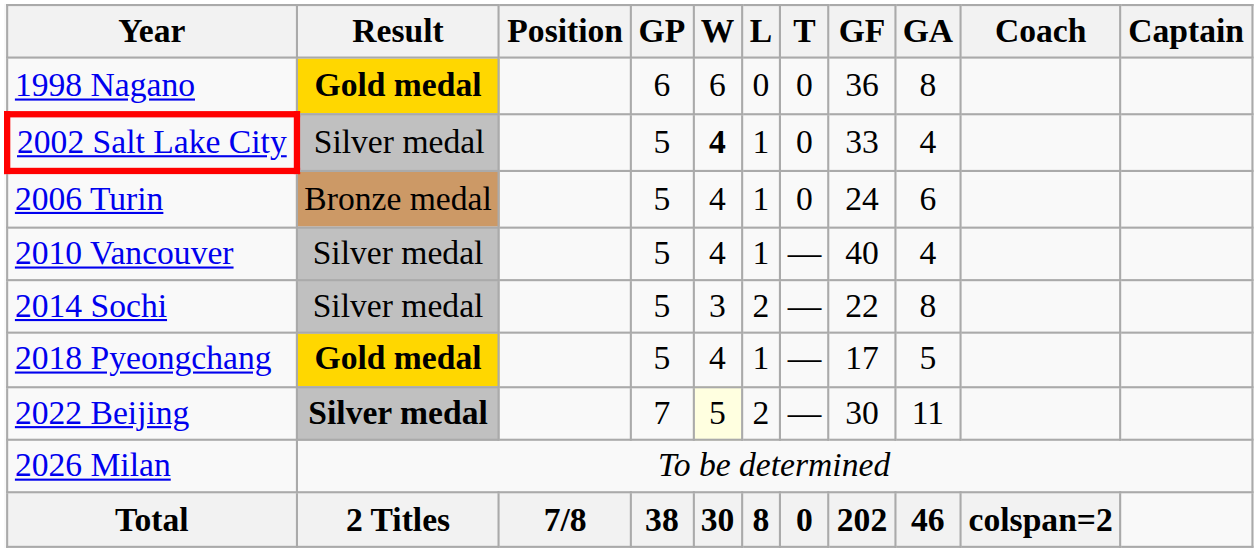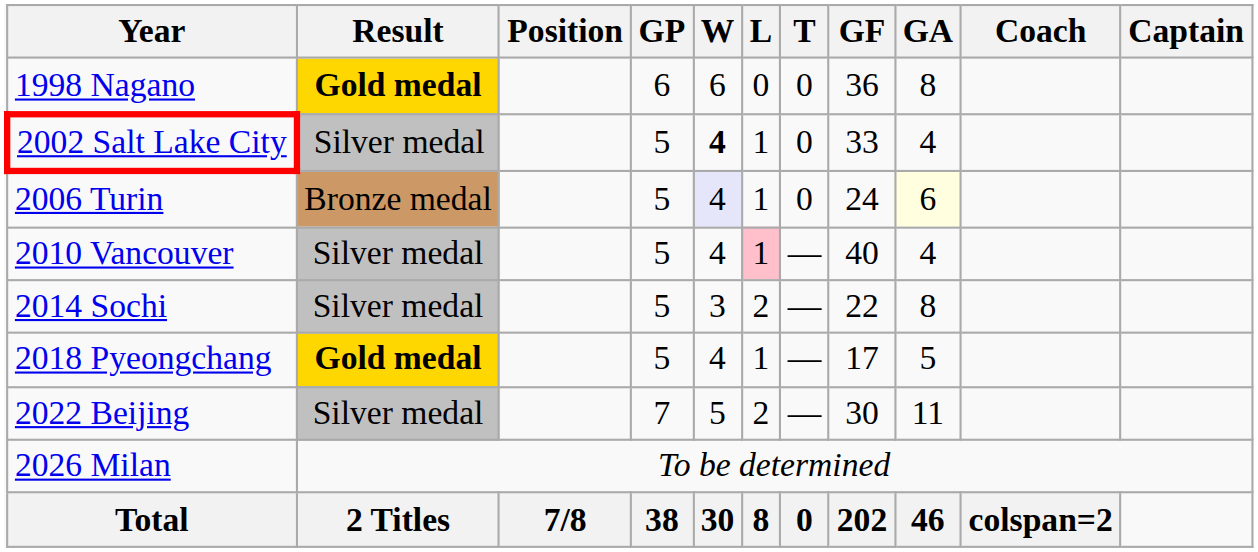(718, 198) no background -> (718, 198) lavender background
(928, 198) no background -> (928, 198) lightyellow background
(761, 252) no background -> (761, 252) pink background
(398, 412) bold -> (398, 412) normal
(718, 412) lightyellow background -> (718, 412) no background
